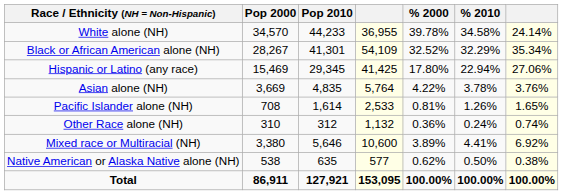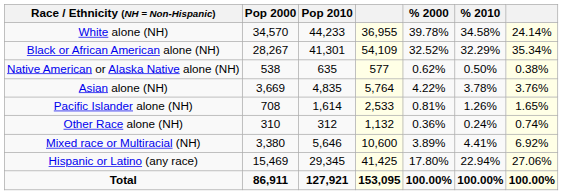rows swapped: (123, 161) <-> (123, 69)
